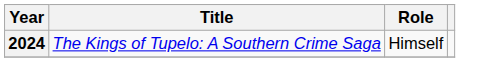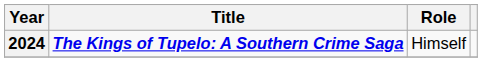(217, 43) normal -> (228, 43) bold
